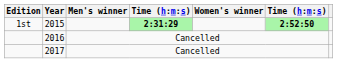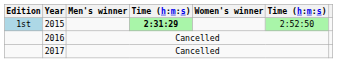(24, 24) no background -> (24, 24) lightblue background
(297, 24) bold -> (297, 24) normal
